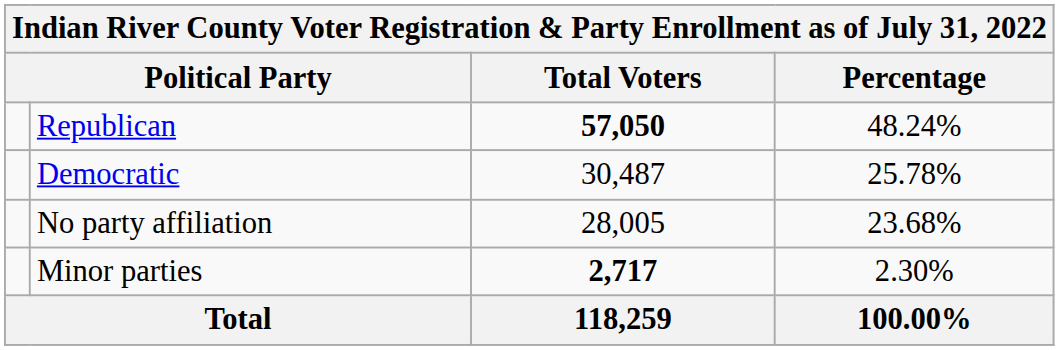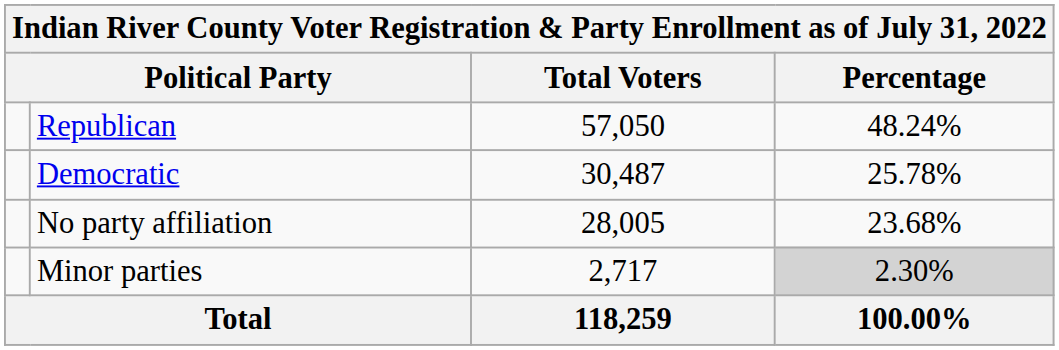(623, 125) bold -> (623, 125) normal
(623, 271) bold -> (623, 271) normal
(914, 271) no background -> (914, 271) lightgrey background
